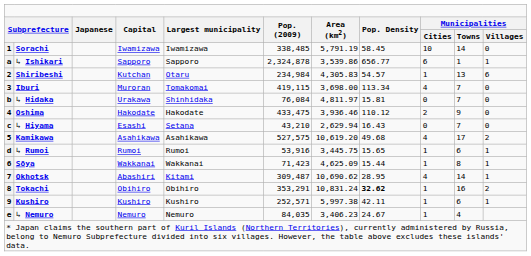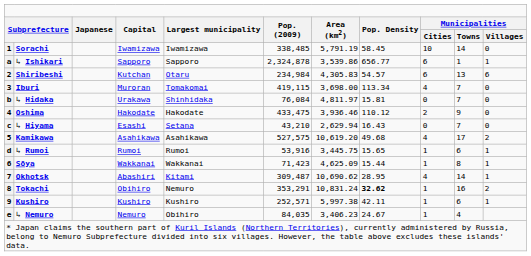(425, 74) 1 -> (425, 74) 6
(182, 189) Obihiro -> (180, 189) Nemuro
(180, 214) Nemuro -> (182, 214) Obihiro
